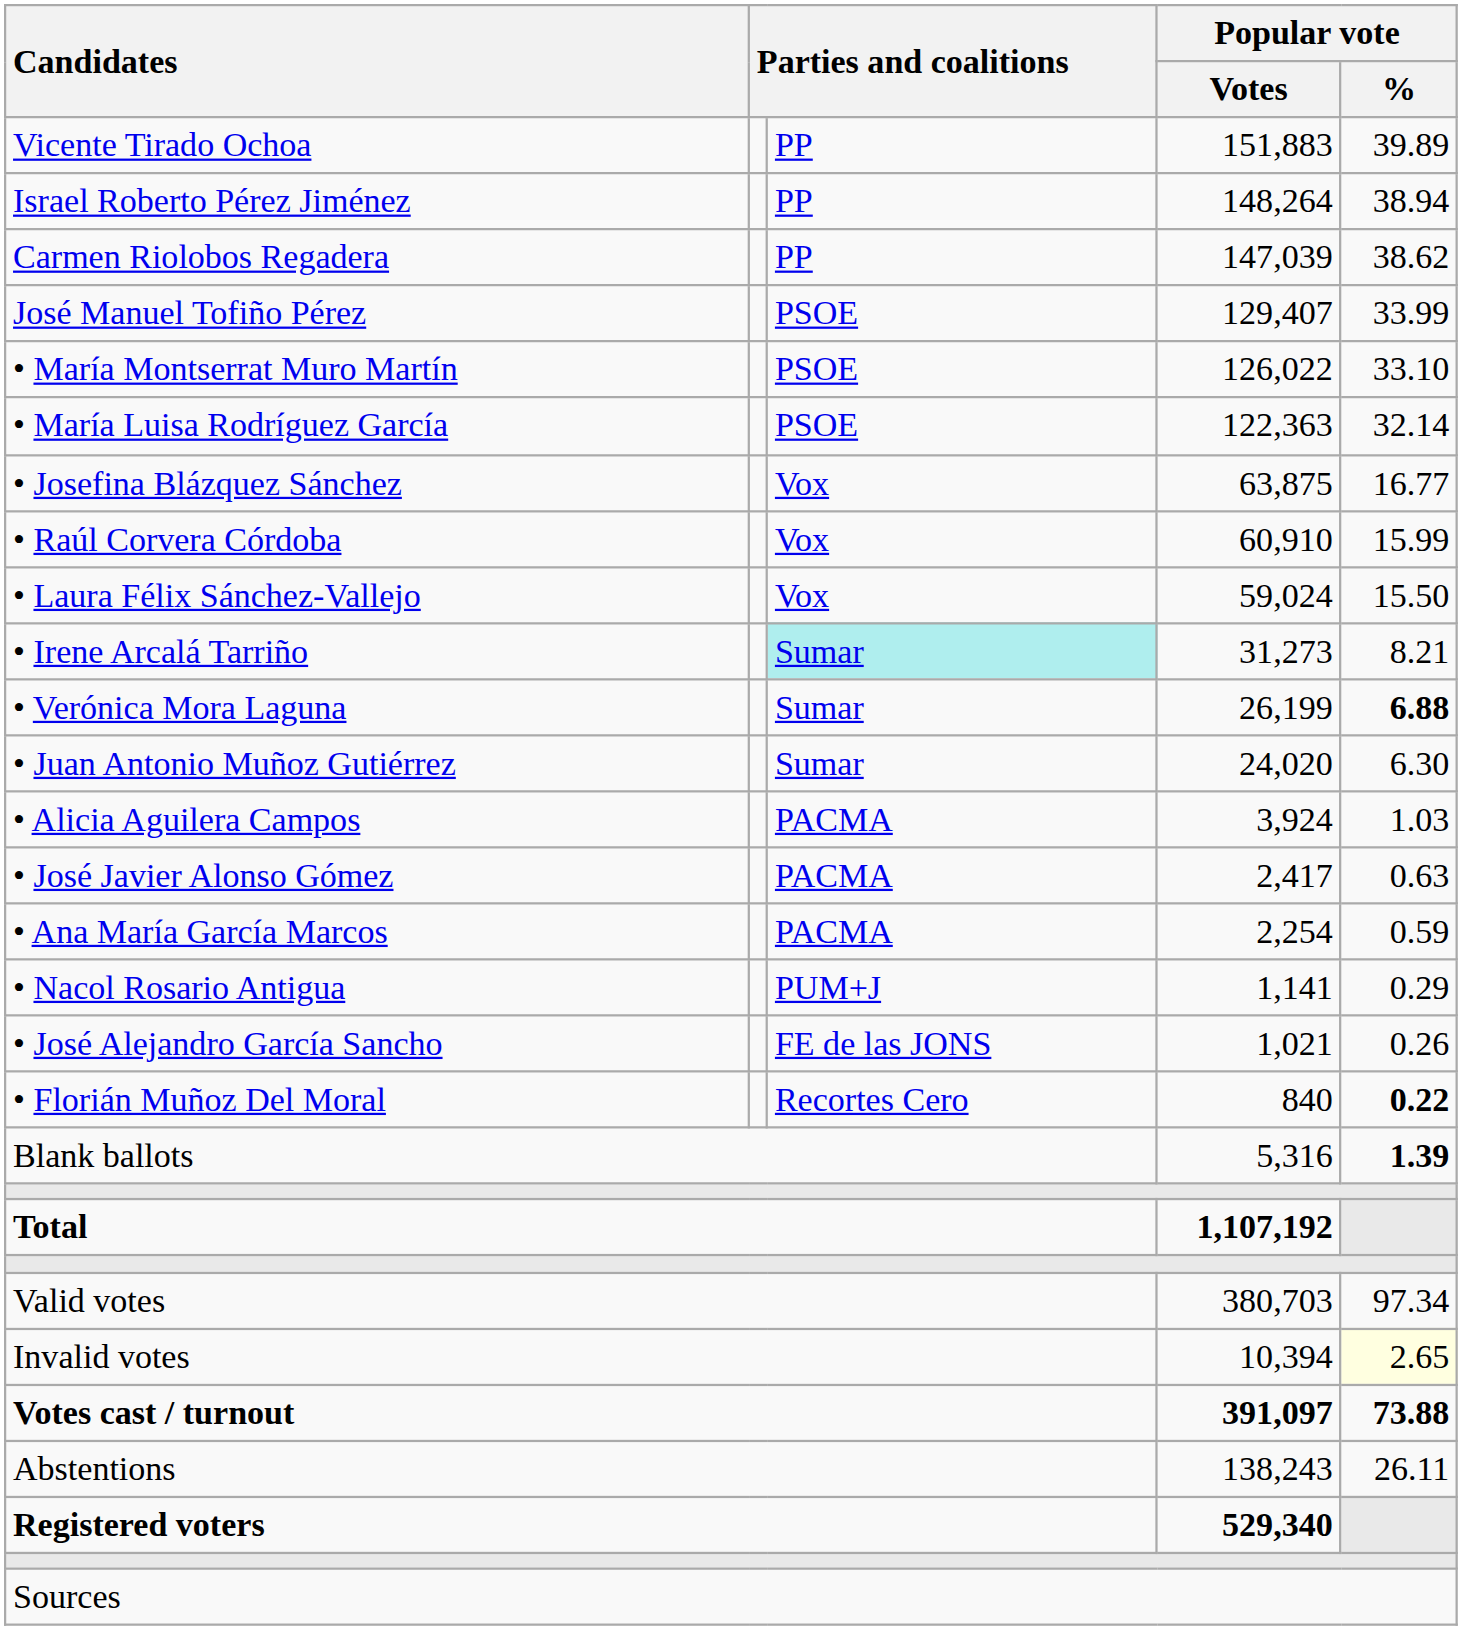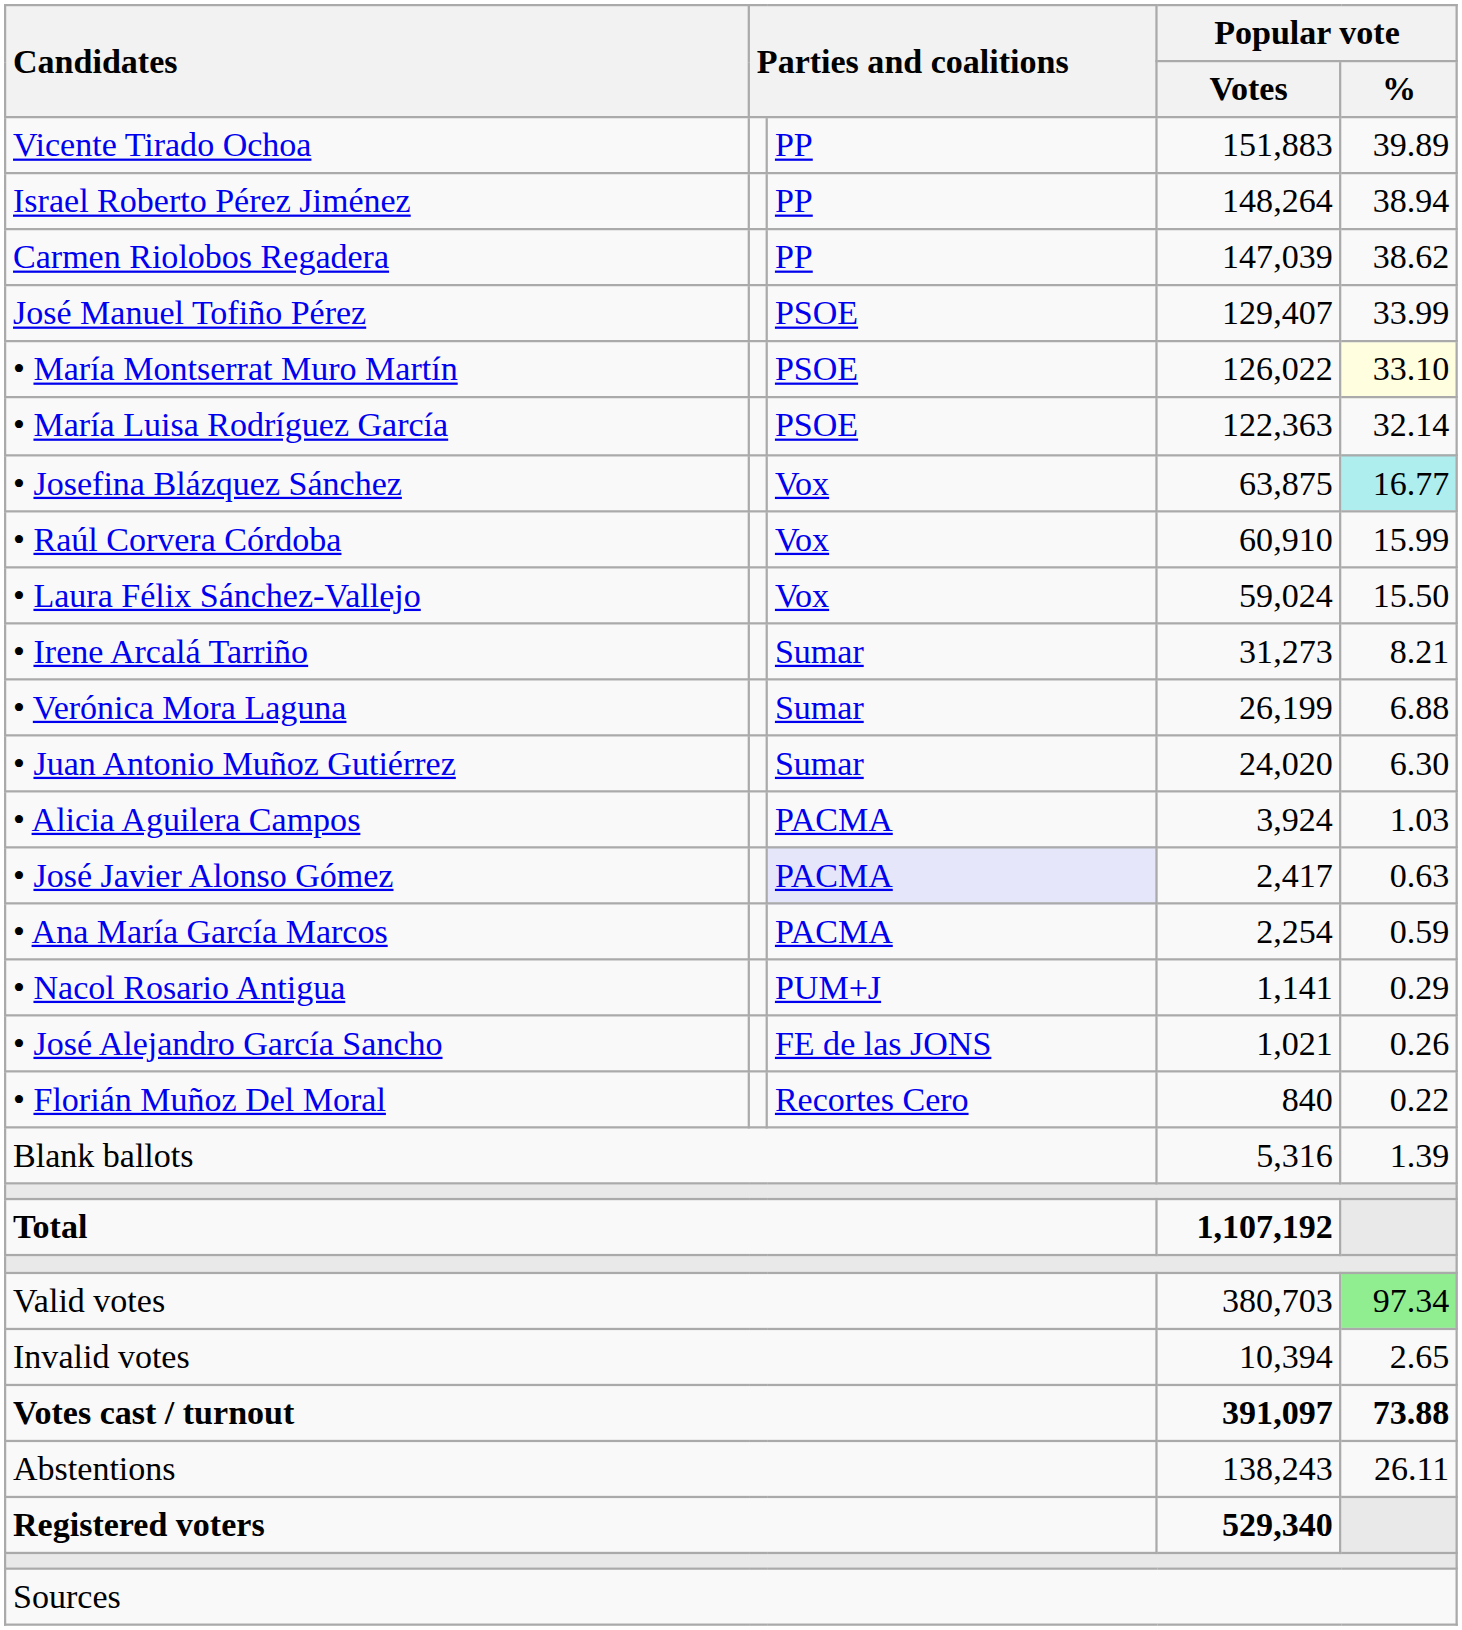(1411, 369) no background -> (1411, 369) lightyellow background
(1411, 481) no background -> (1411, 481) paleturquoise background
(819, 650) paleturquoise background -> (819, 650) no background
(1420, 706) bold -> (1420, 706) normal
(834, 874) no background -> (834, 874) lavender background
(1420, 1099) bold -> (1420, 1099) normal
(1420, 1155) bold -> (1420, 1155) normal
(1411, 1299) no background -> (1411, 1299) lightgreen background
(1420, 1355) lightyellow background -> (1420, 1355) no background
